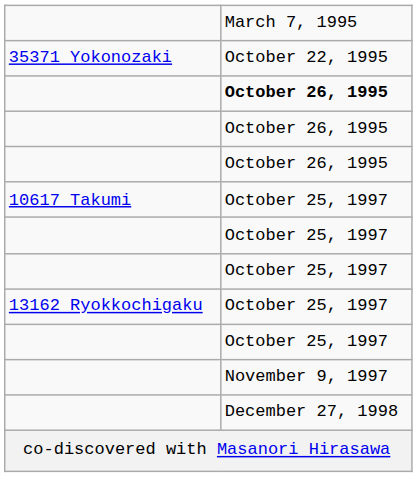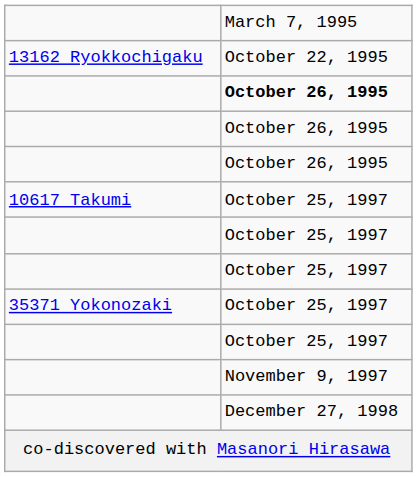(92, 57) 35371 Yokonozaki -> (107, 57) 13162 Ryokkochigaku
(107, 305) 13162 Ryokkochigaku -> (92, 305) 35371 Yokonozaki
